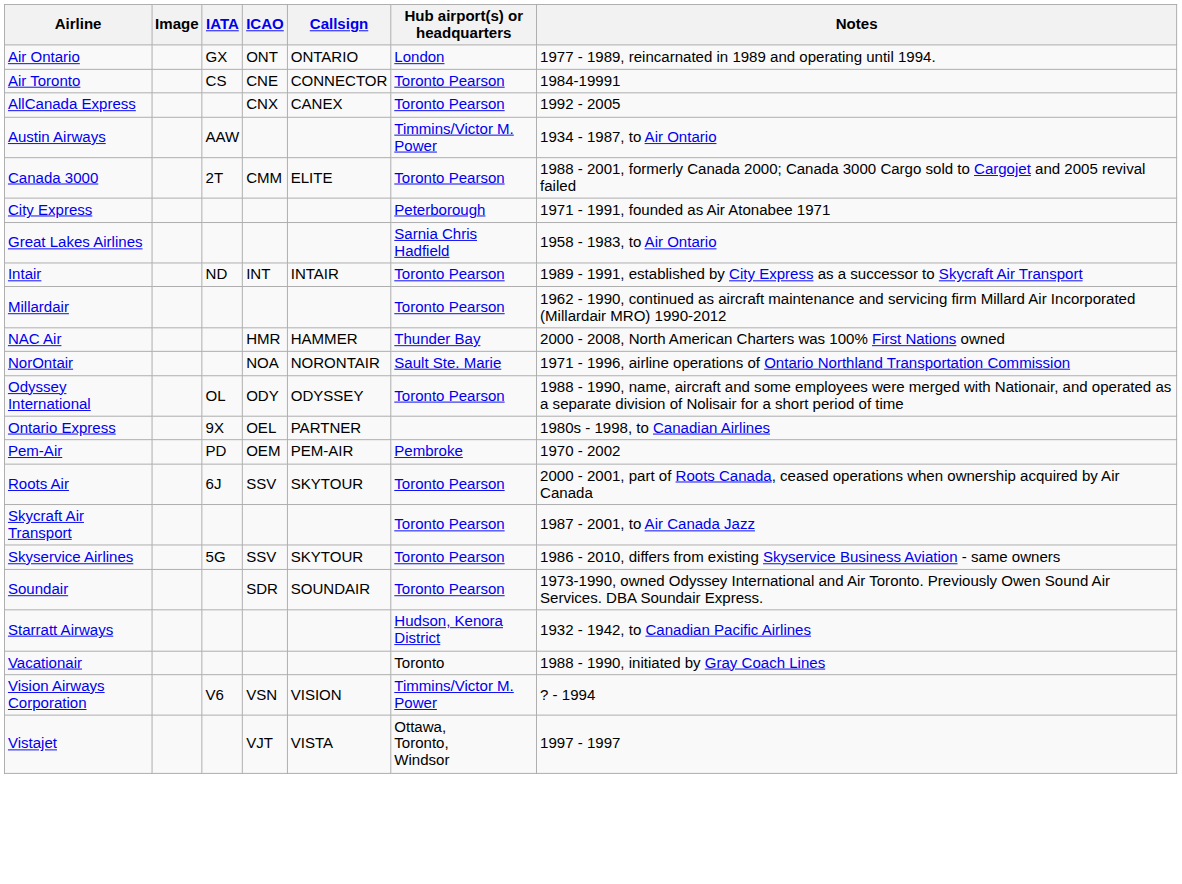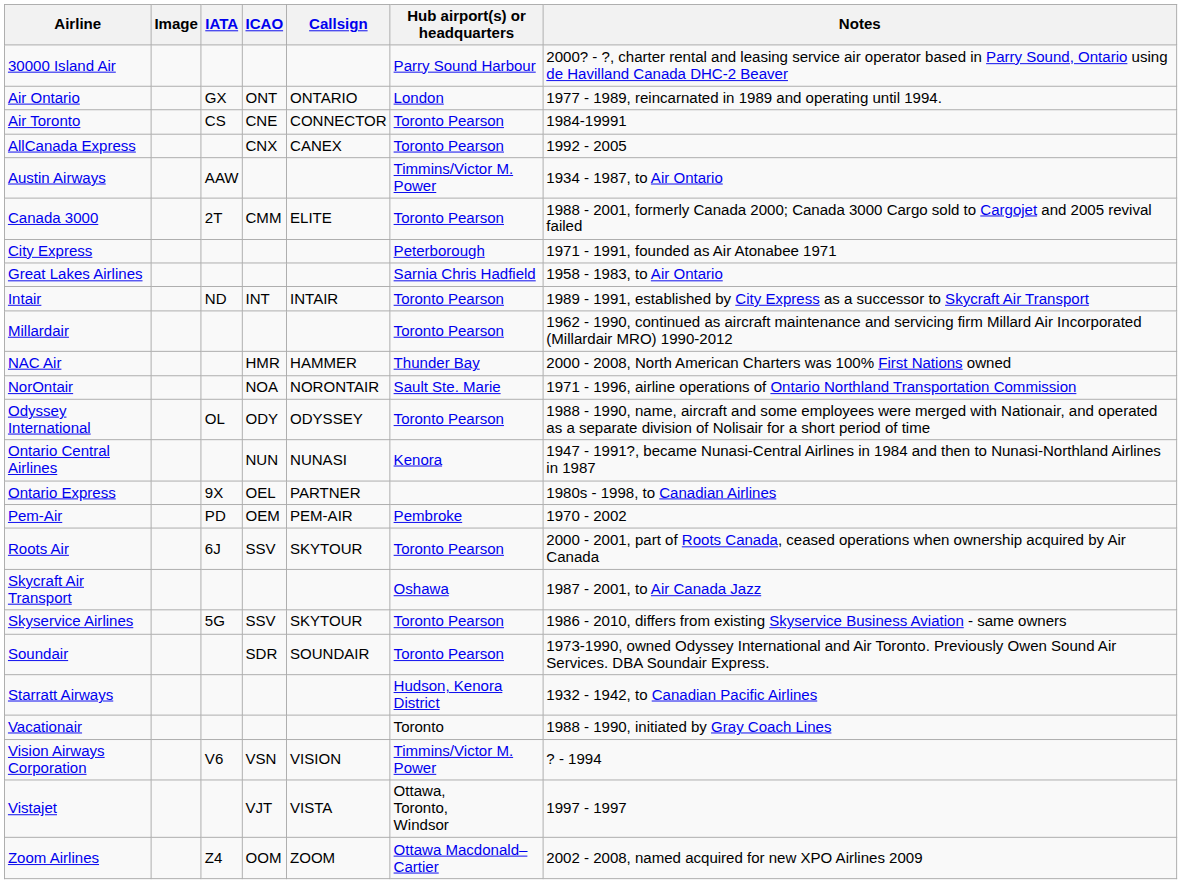+ row: (62, 65)
+ row: (59, 460)
(449, 524) Toronto Pearson -> (421, 589) Oshawa
+ row: (53, 858)
